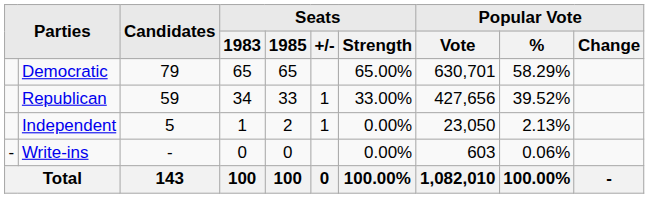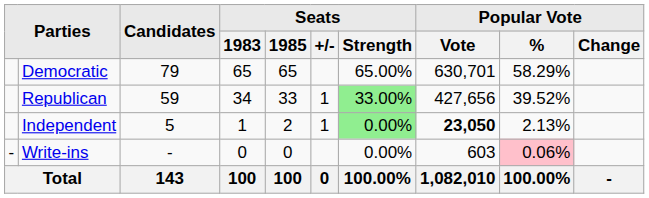(383, 98) no background -> (383, 98) lightgreen background
(388, 125) no background -> (388, 125) lightgreen background
(470, 125) normal -> (470, 125) bold
(546, 152) no background -> (546, 152) pink background
